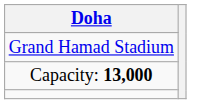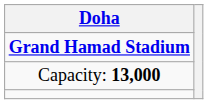(91, 47) normal -> (99, 47) bold
